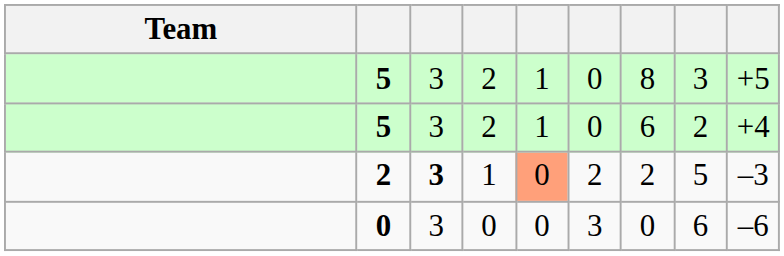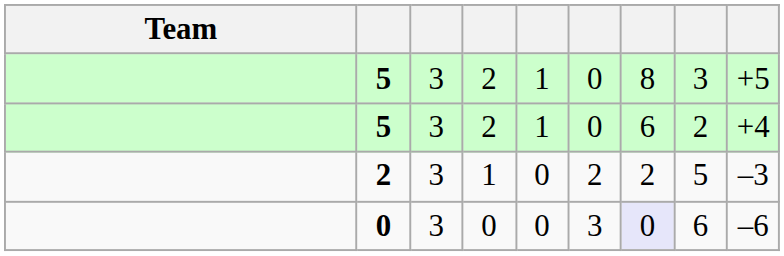(436, 175) bold -> (436, 175) normal
(542, 175) lightsalmon background -> (542, 175) no background
(648, 224) no background -> (648, 224) lavender background
